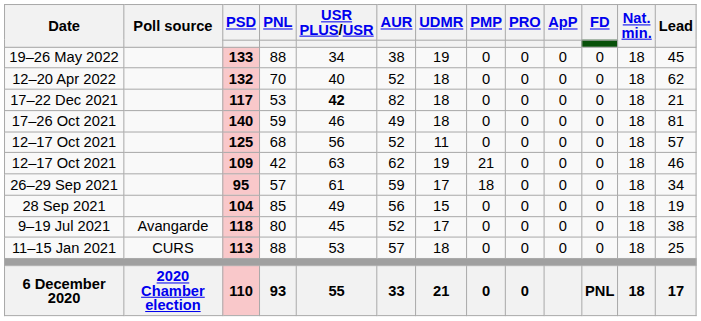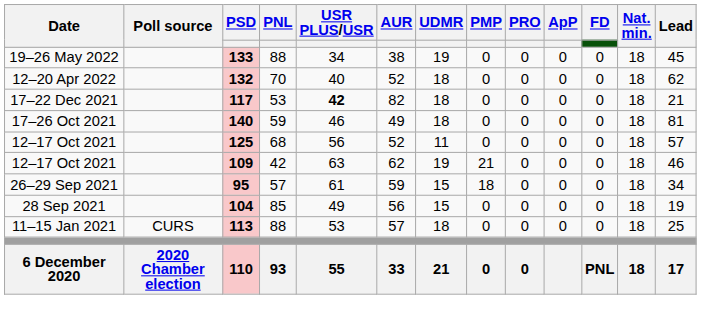(441, 185) 17 -> (441, 185) 15
- row: (64, 227)
